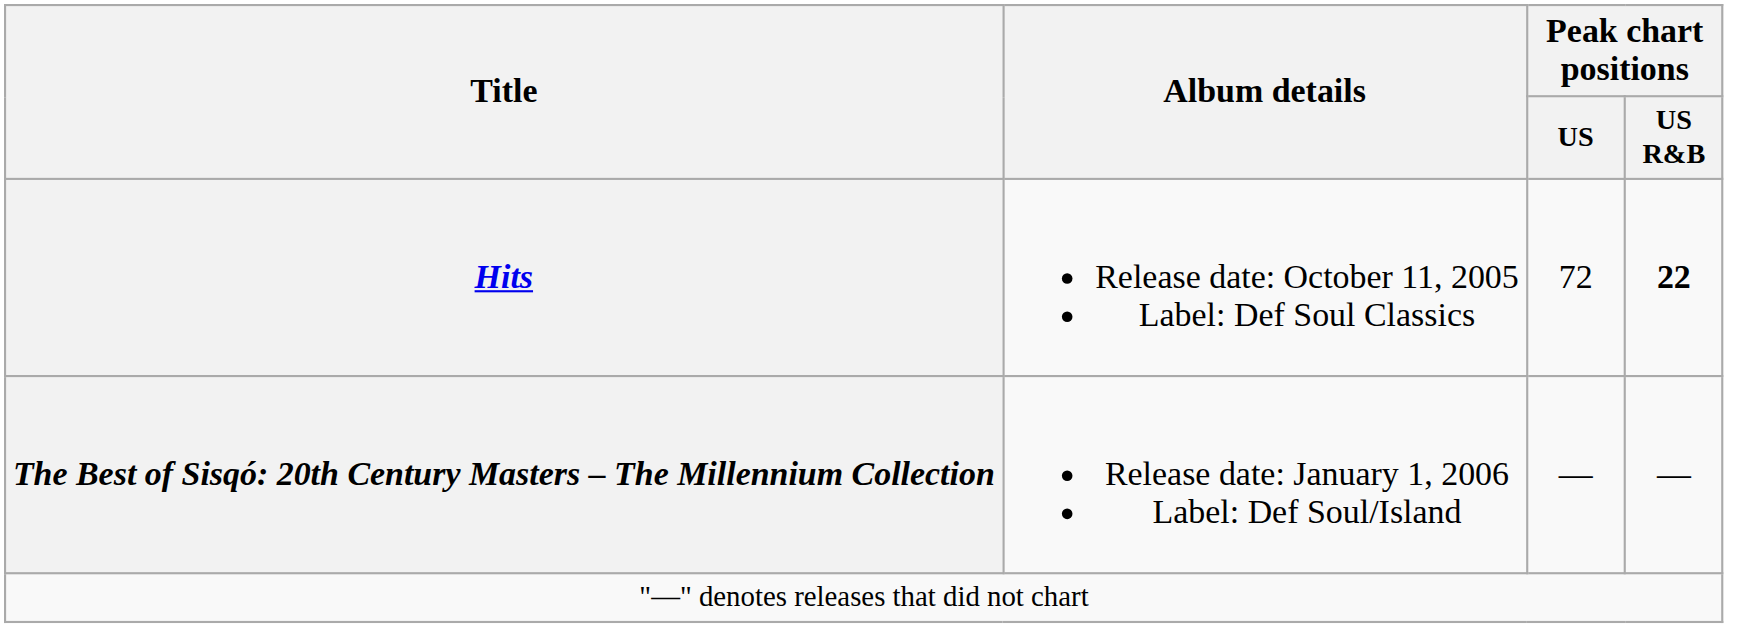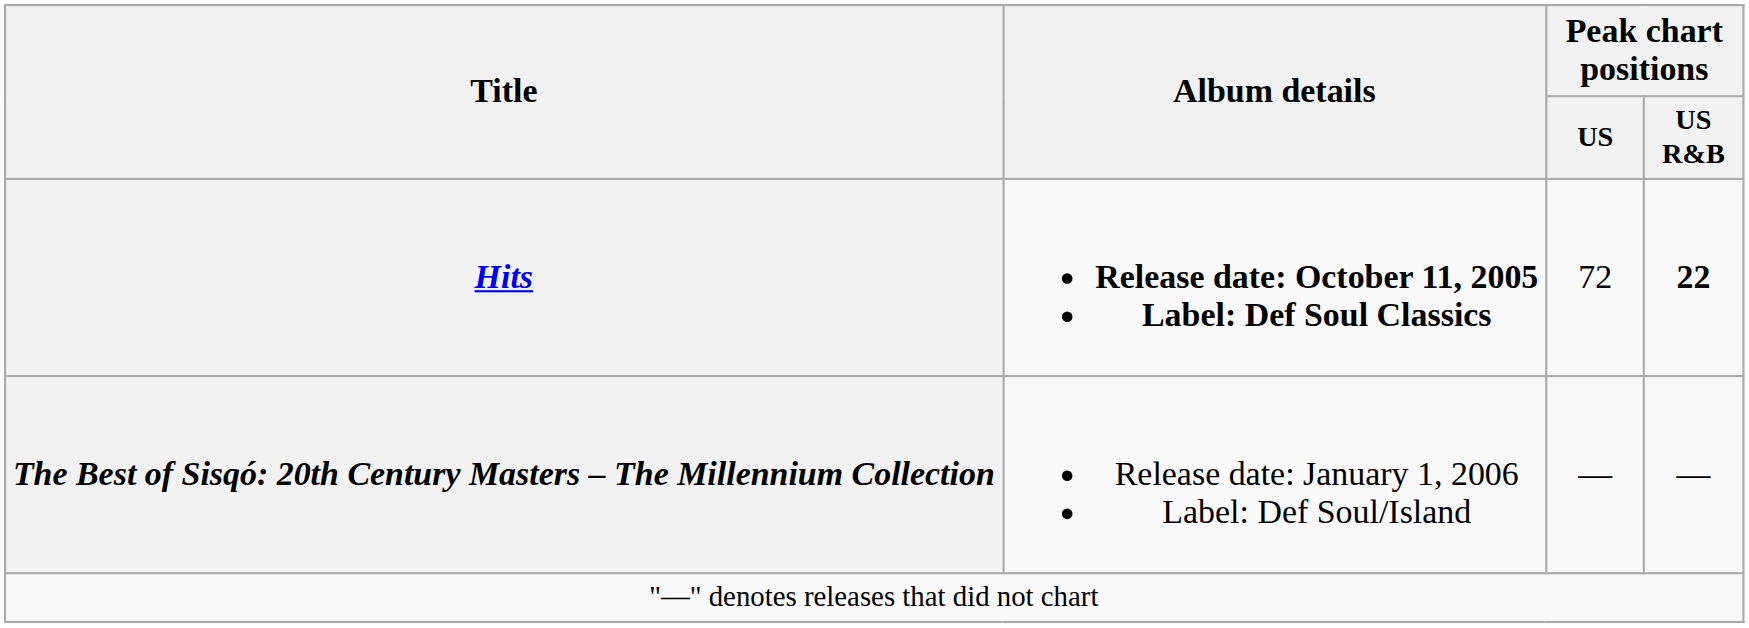(1265, 296) normal -> (1274, 296) bold
